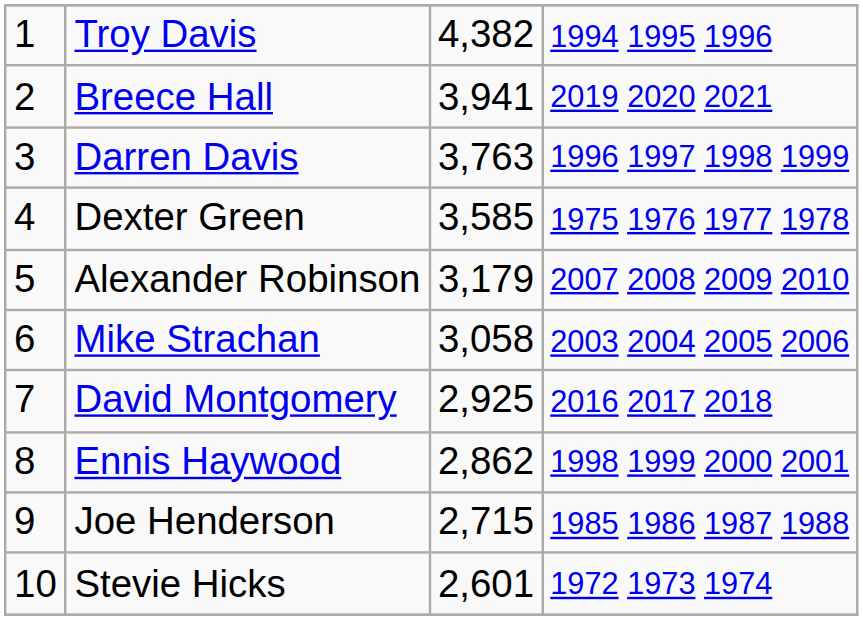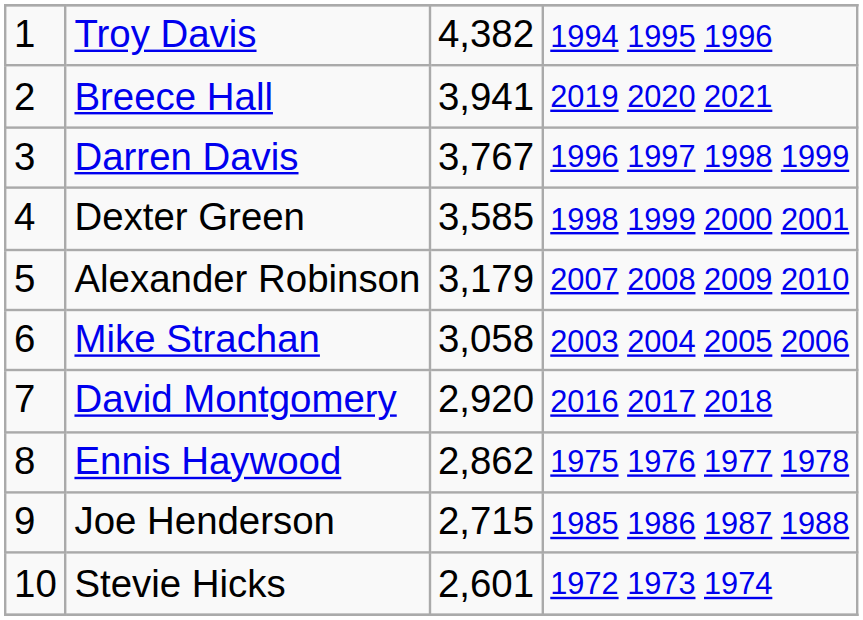(486, 156) 3,763 -> (486, 156) 3,767
(700, 218) 1975 1976 1977 1978 -> (700, 218) 1998 1999 2000 2001
(486, 400) 2,925 -> (486, 400) 2,920
(700, 462) 1998 1999 2000 2001 -> (700, 462) 1975 1976 1977 1978
